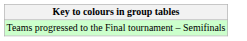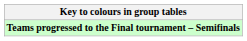(116, 28) normal -> (123, 28) bold
